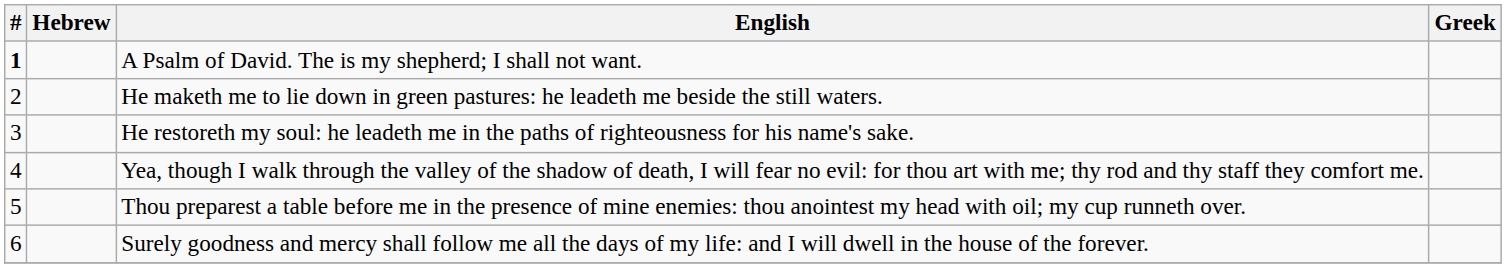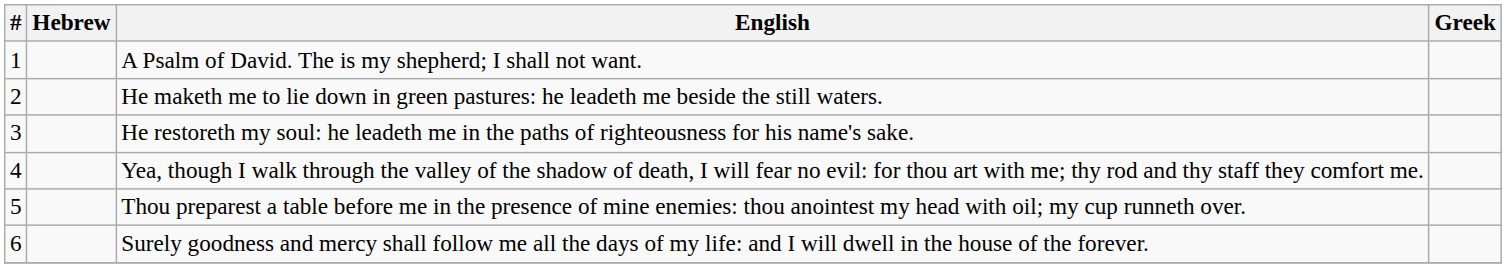(16, 59) bold -> (16, 59) normal
